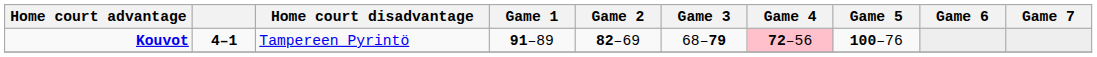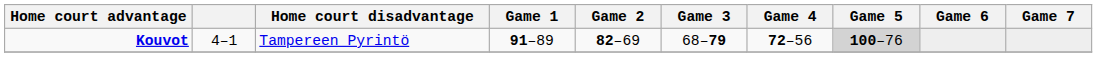(224, 40) bold -> (224, 40) normal
(790, 40) pink background -> (790, 40) no background
(876, 40) no background -> (876, 40) lightgrey background
